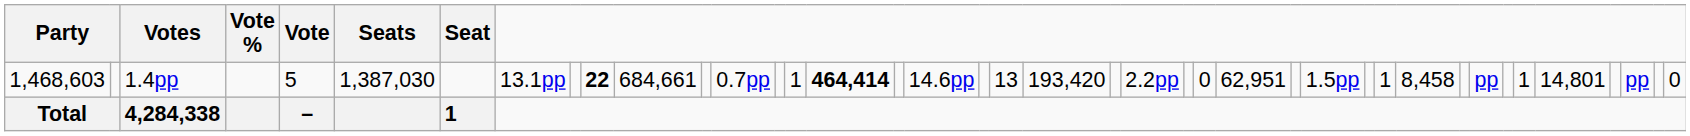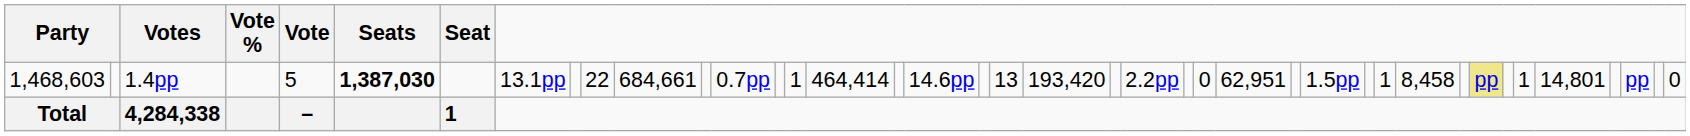(387, 79) normal -> (387, 79) bold
(597, 79) bold -> (597, 79) normal
(850, 79) bold -> (850, 79) normal
(1486, 79) no background -> (1486, 79) khaki background
